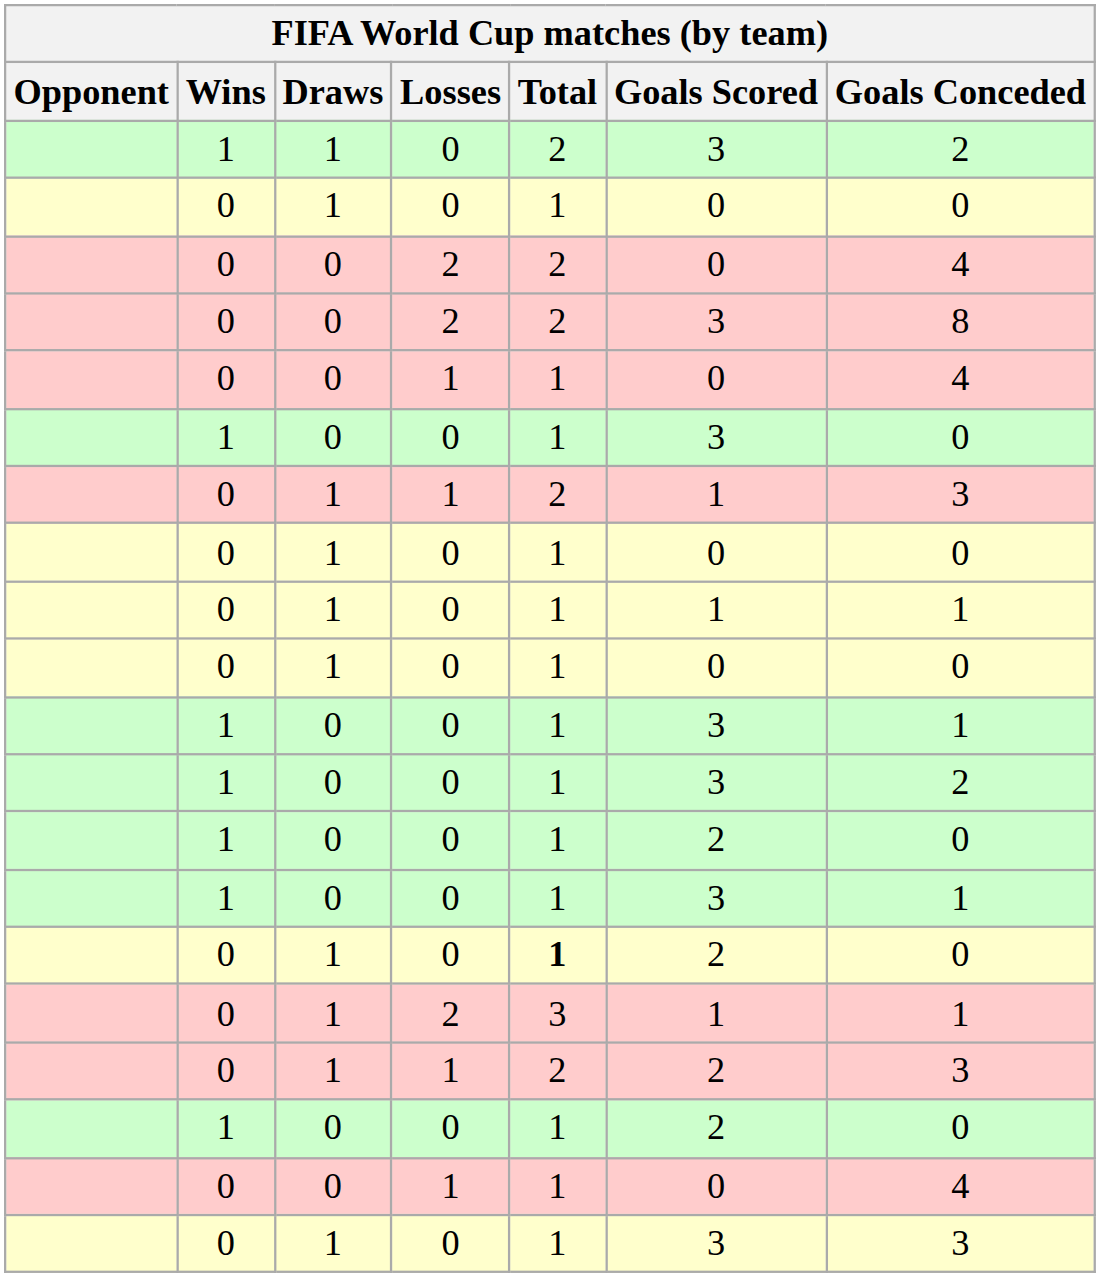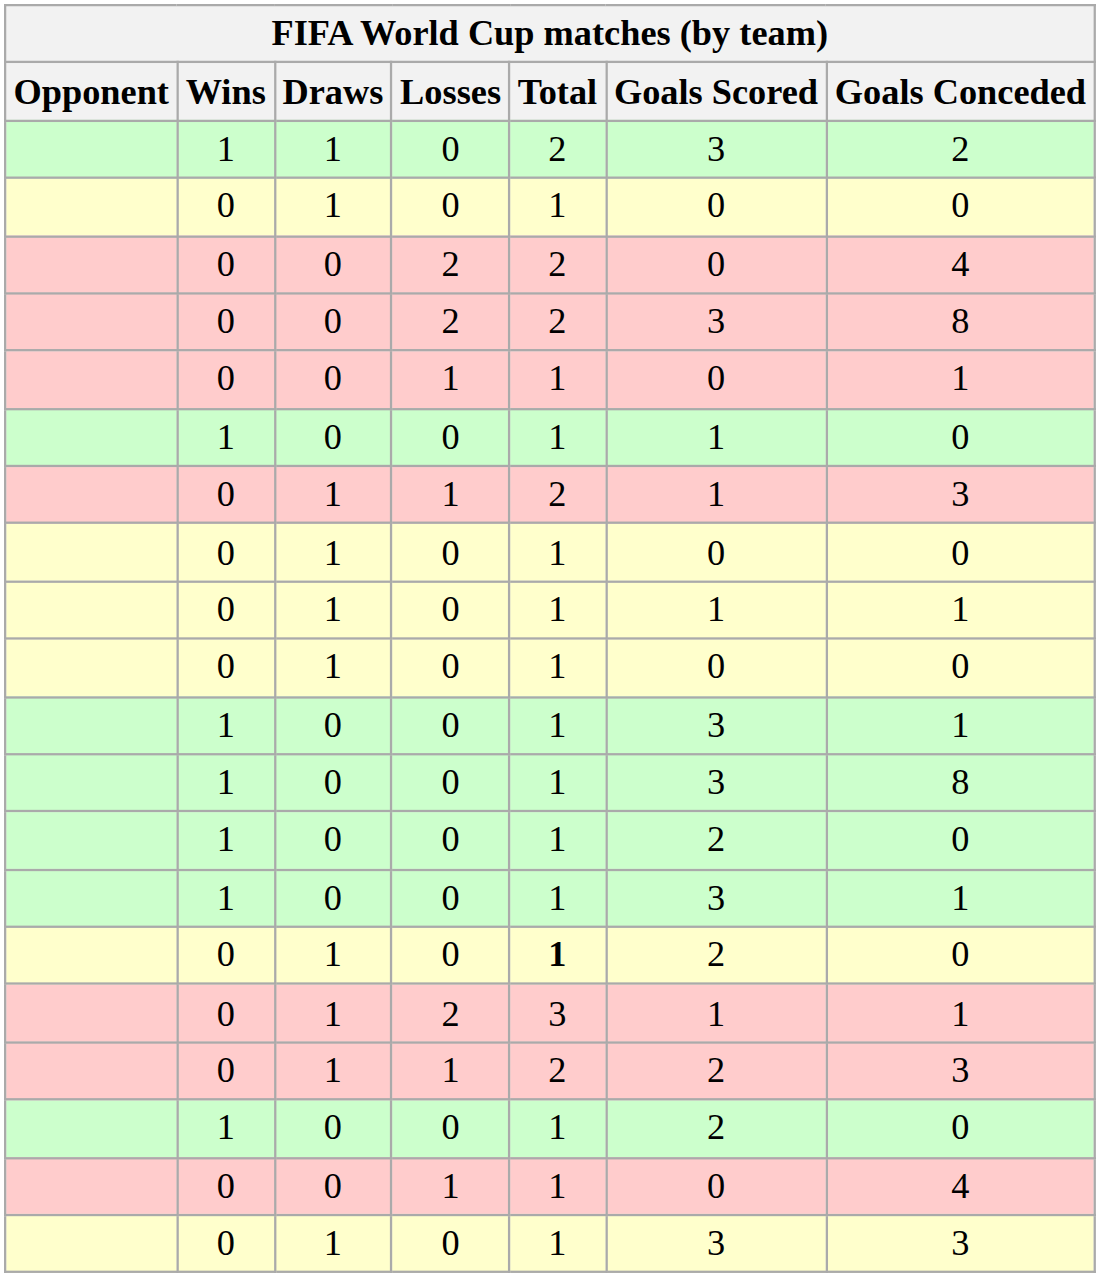(960, 378) 4 -> (960, 378) 1
(716, 436) 3 -> (716, 436) 1
(960, 782) 2 -> (960, 782) 8
